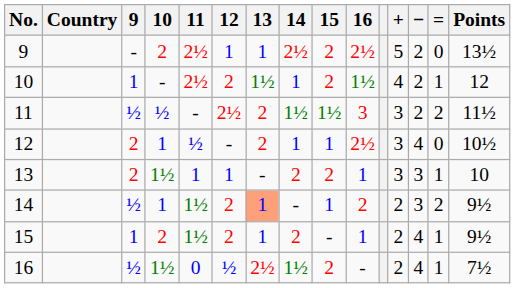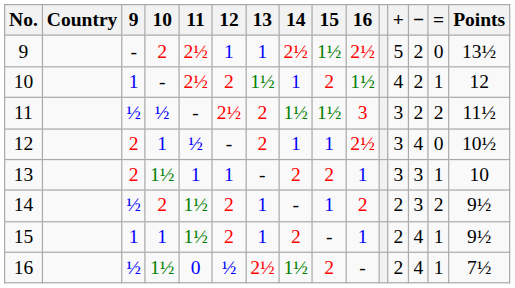(329, 50) 2 -> (329, 50) 1½
(162, 205) 1 -> (162, 205) 2
(262, 205) lightsalmon background -> (262, 205) no background
(162, 236) 2 -> (162, 236) 1
